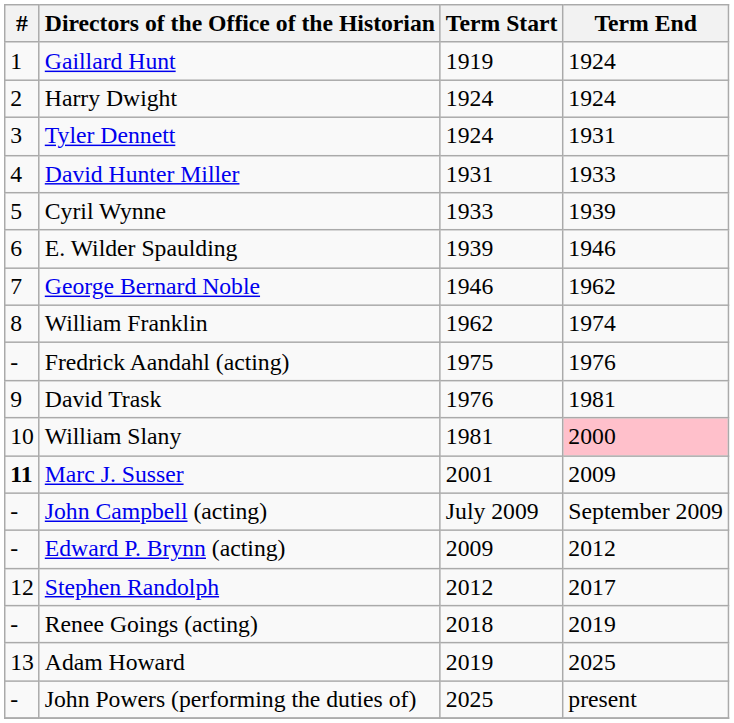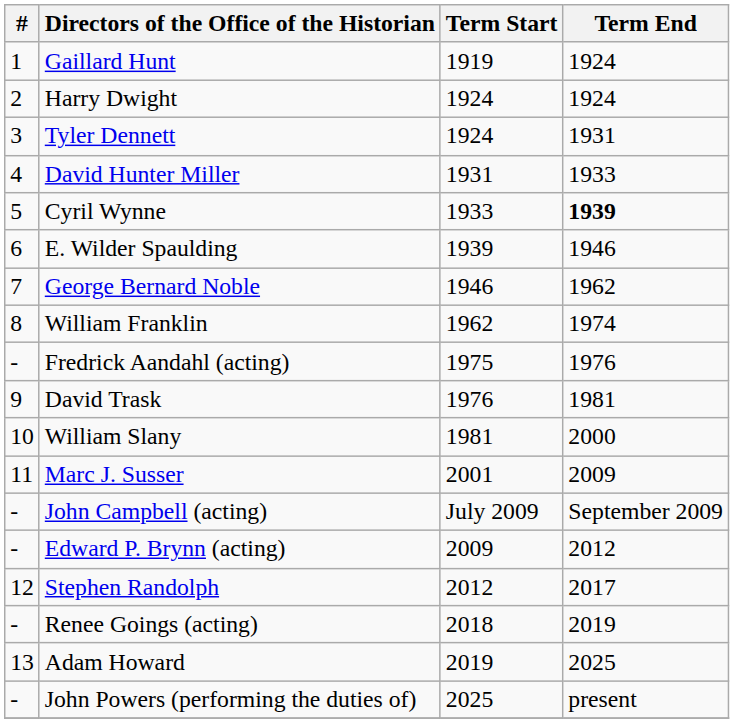(592, 211) normal -> (592, 211) bold
(592, 436) pink background -> (592, 436) no background
(21, 473) bold -> (22, 473) normal
